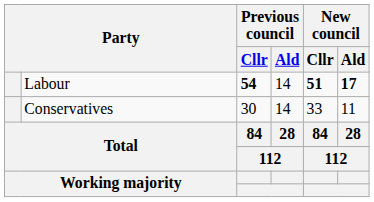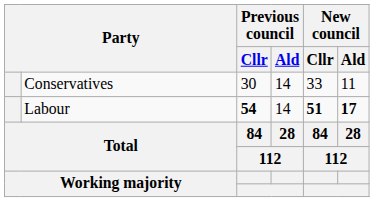rows swapped: (47, 84) <-> (69, 109)
